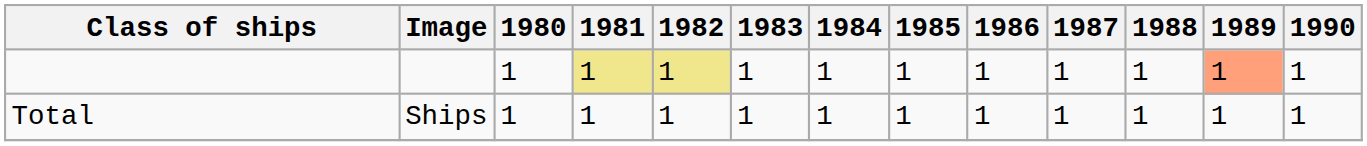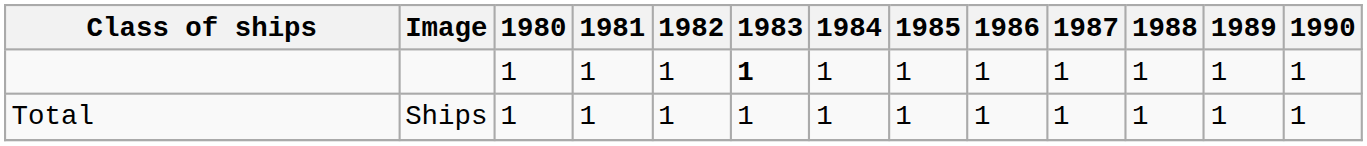(588, 72) khaki background -> (588, 72) no background
(667, 72) khaki background -> (667, 72) no background
(746, 72) normal -> (746, 72) bold
(1219, 72) lightsalmon background -> (1219, 72) no background
